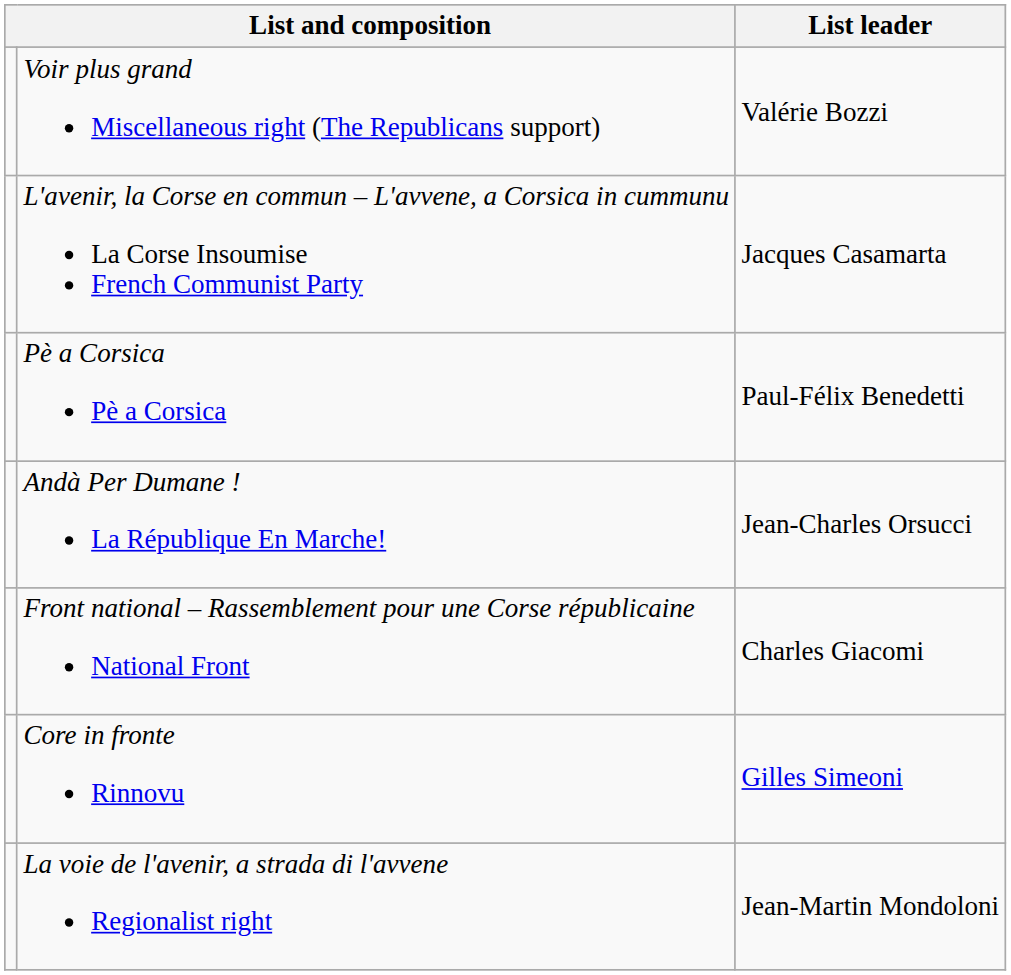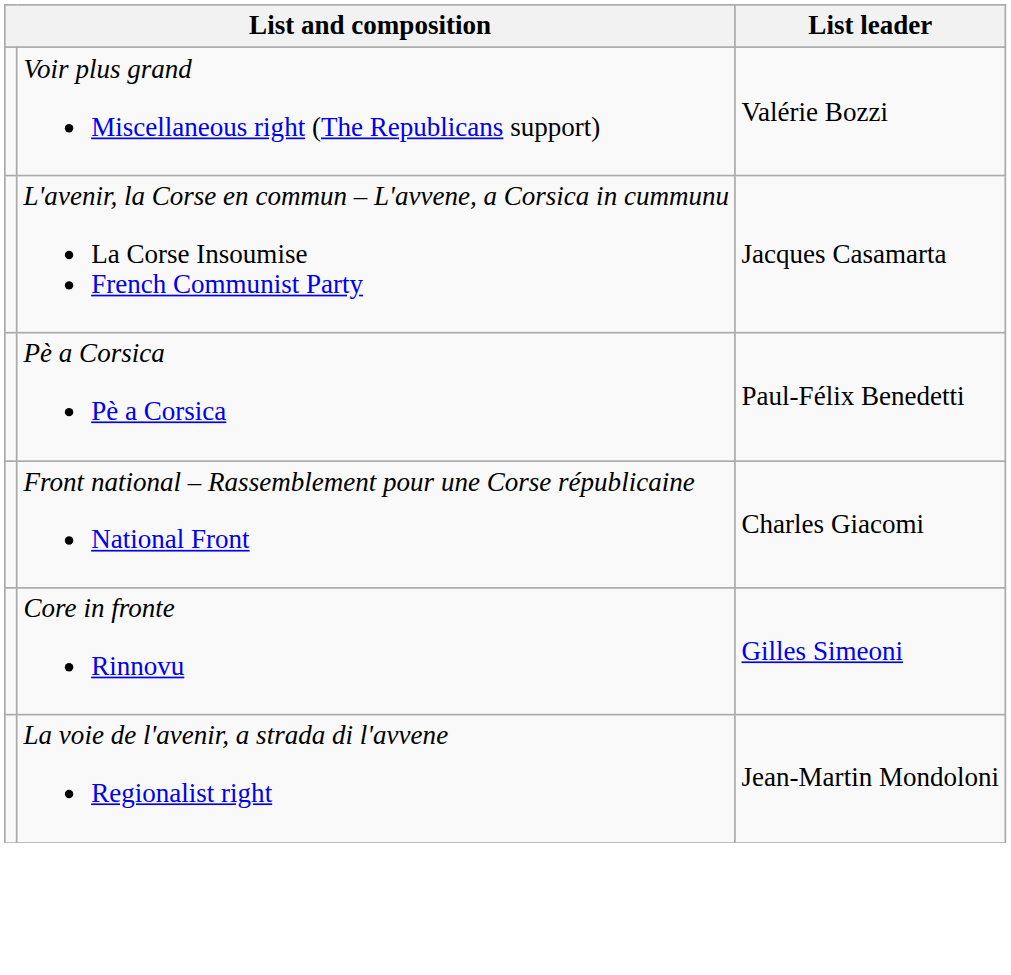- row: (376, 510)
